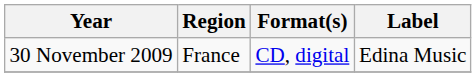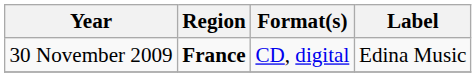(211, 54) normal -> (214, 54) bold
